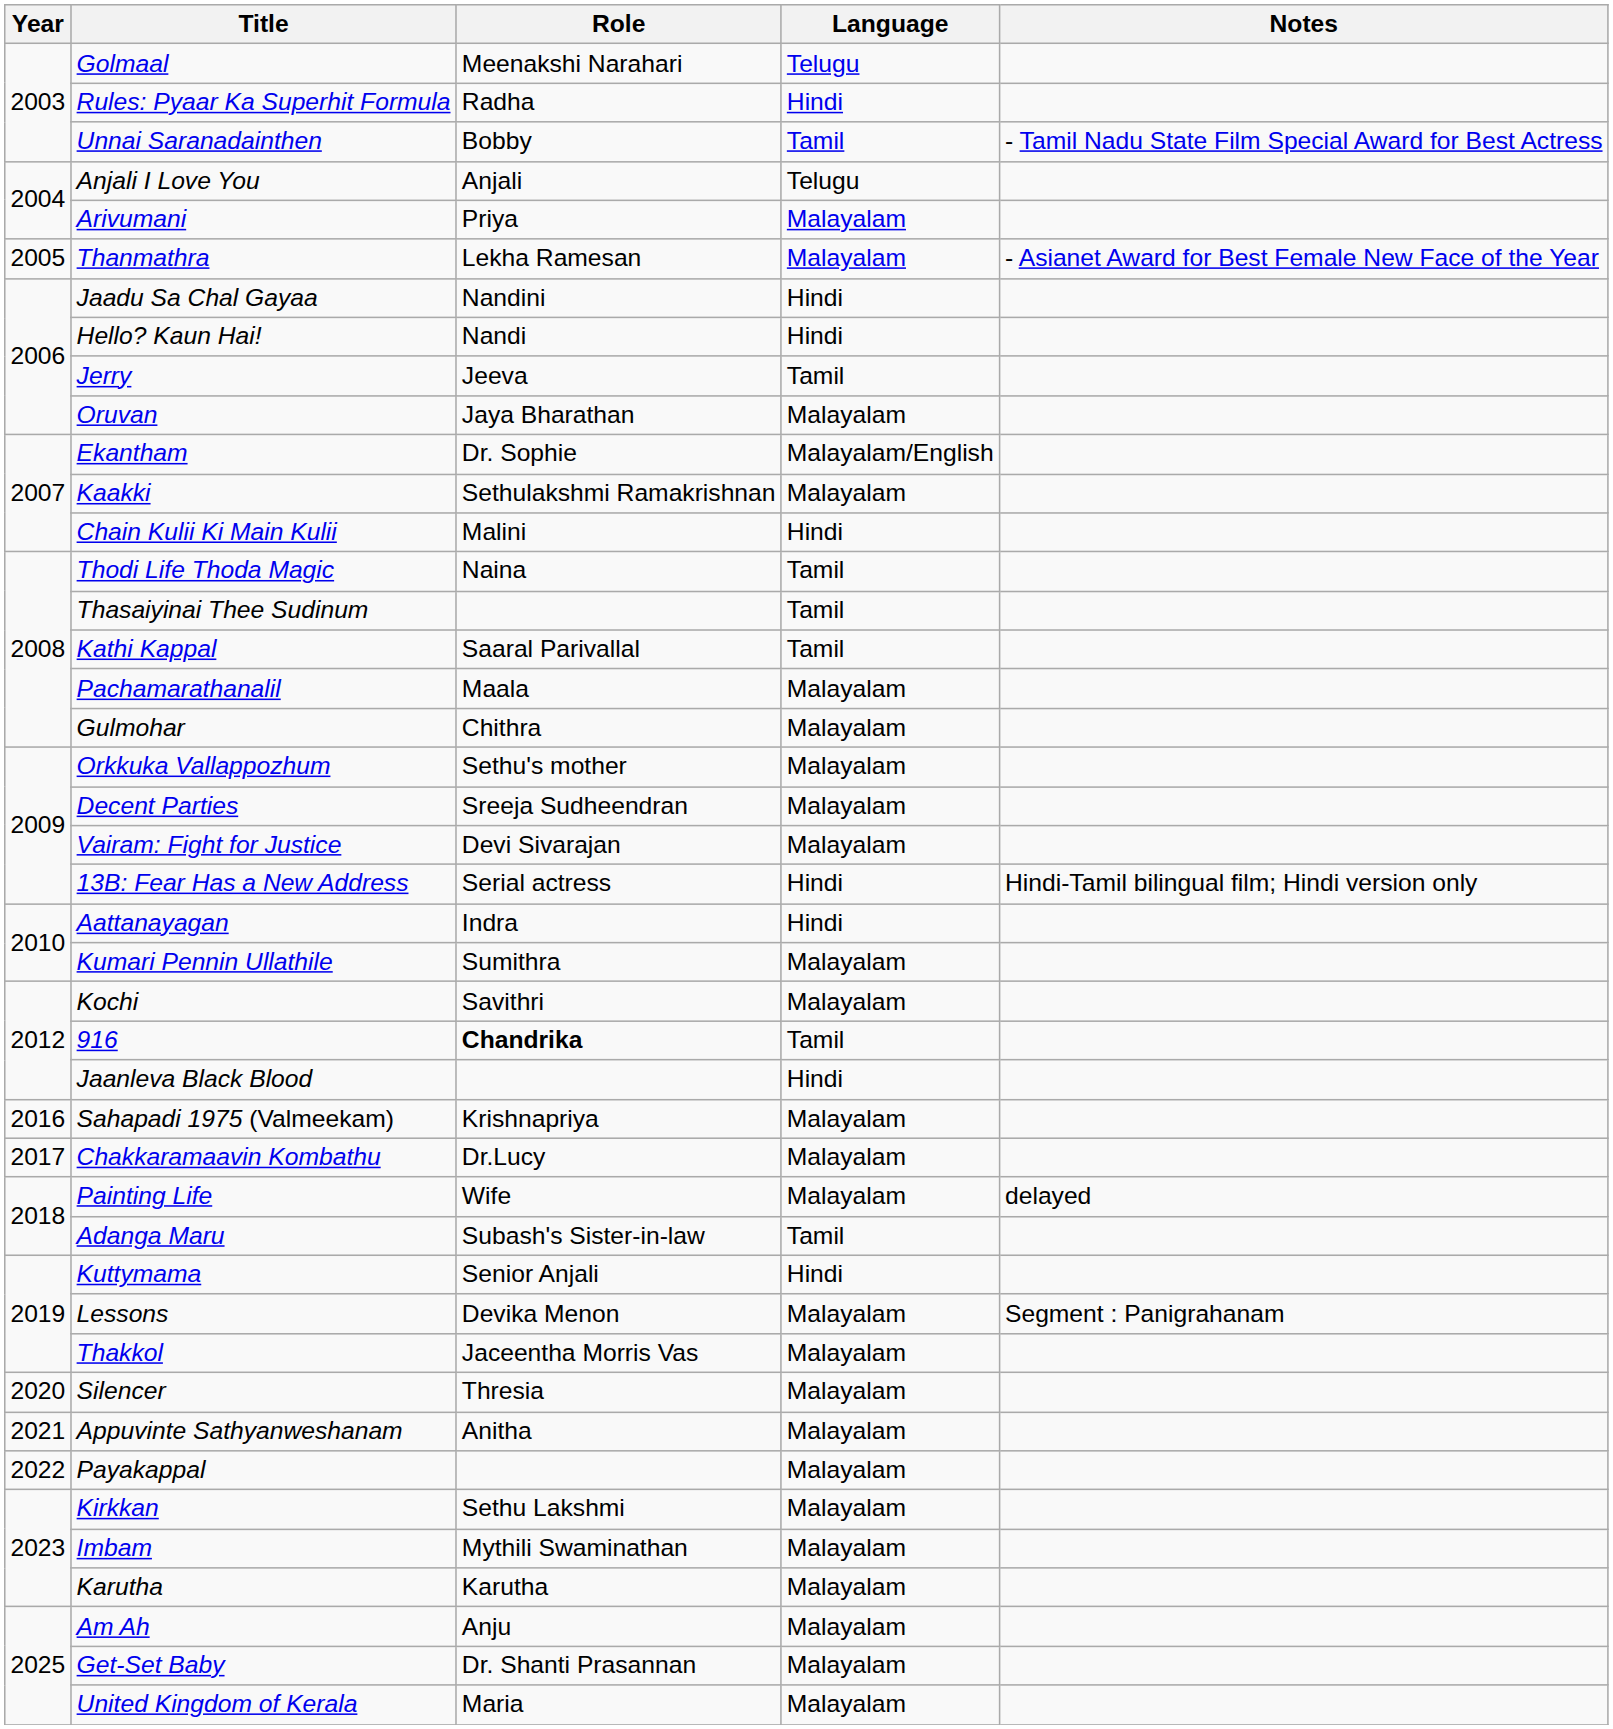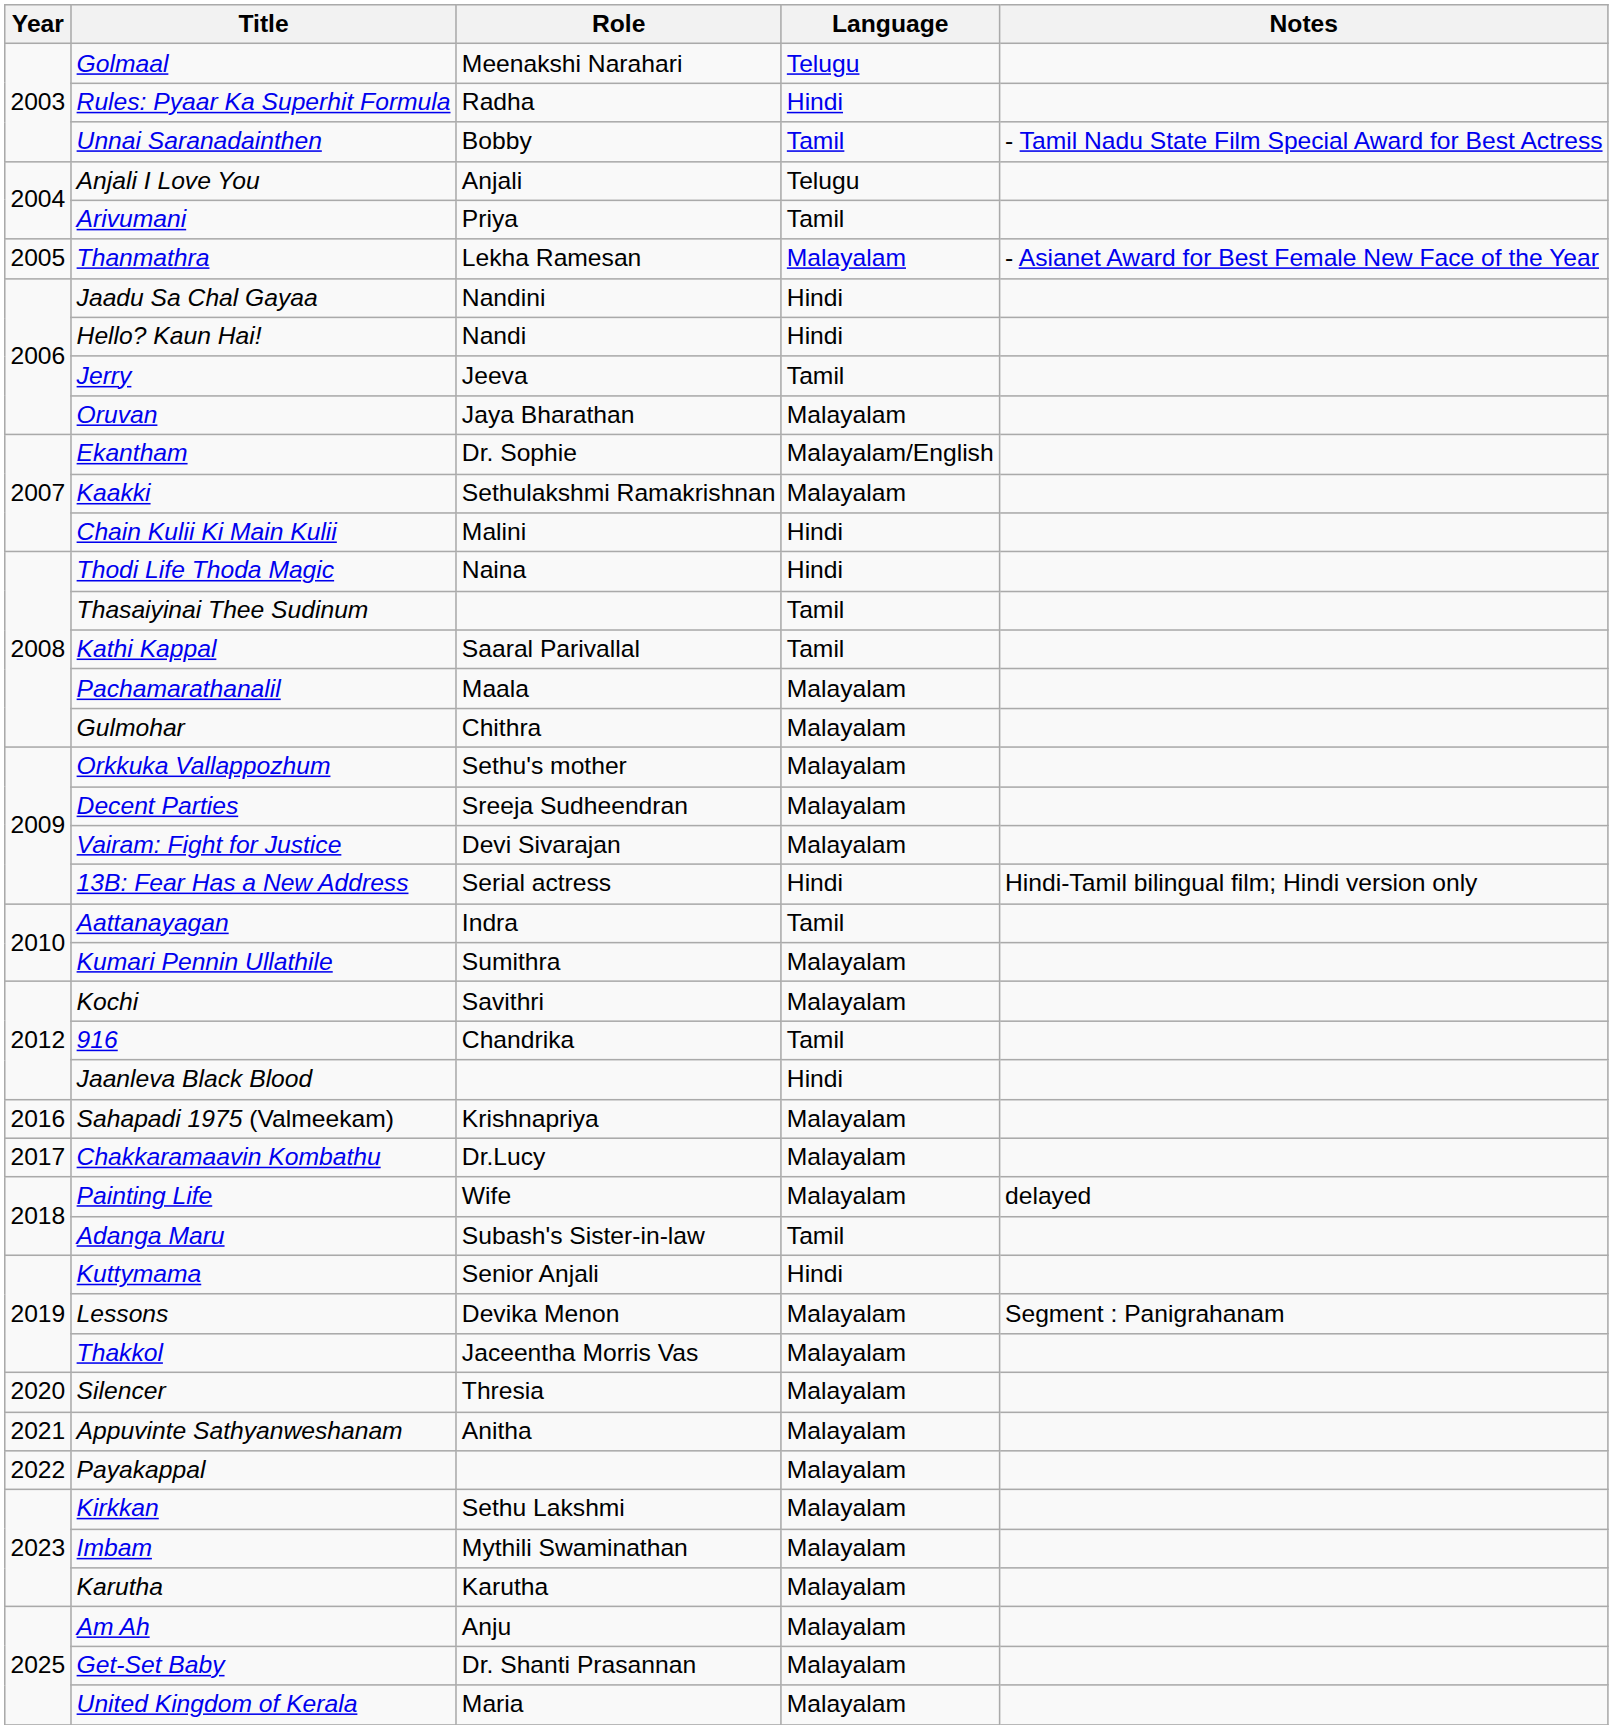(846, 219) Malayalam -> (816, 219) Tamil
(816, 571) Tamil -> (815, 571) Hindi
(815, 922) Hindi -> (816, 922) Tamil
(522, 1040) bold -> (518, 1040) normal
